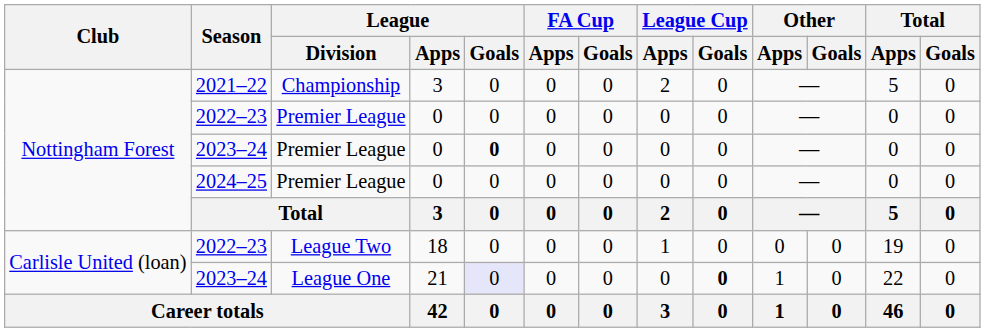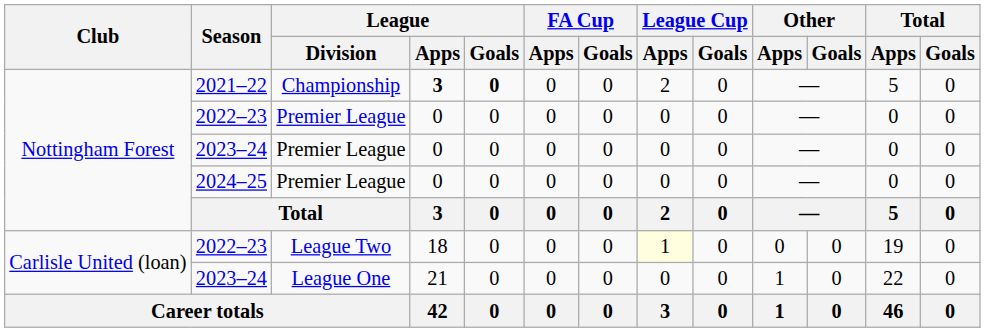(438, 85) normal -> (438, 85) bold
(494, 85) normal -> (494, 85) bold
(494, 149) bold -> (494, 149) normal
(665, 246) no background -> (665, 246) lightyellow background
(494, 278) lavender background -> (494, 278) no background
(723, 278) bold -> (723, 278) normal
